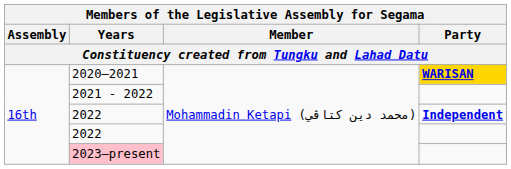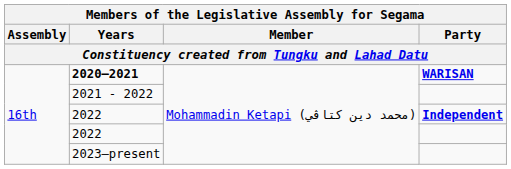(105, 74) normal -> (105, 74) bold
(448, 74) gold background -> (448, 74) no background
(116, 154) pink background -> (116, 154) no background
